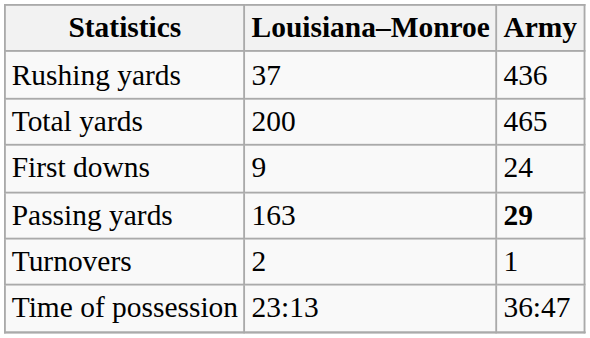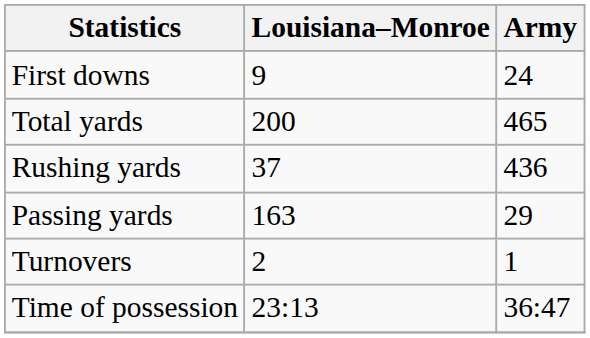rows swapped: (81, 167) <-> (96, 74)
(518, 214) bold -> (518, 214) normal
